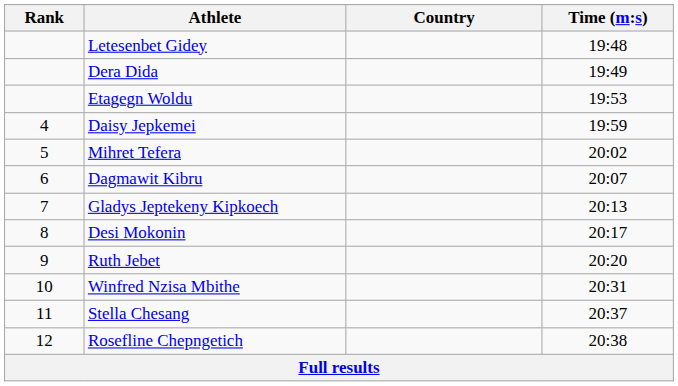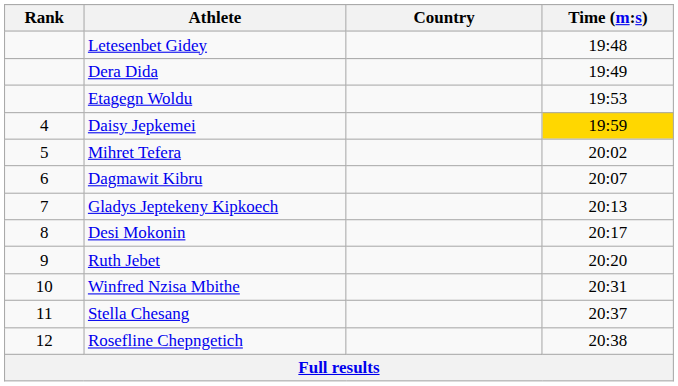(608, 125) no background -> (608, 125) gold background
